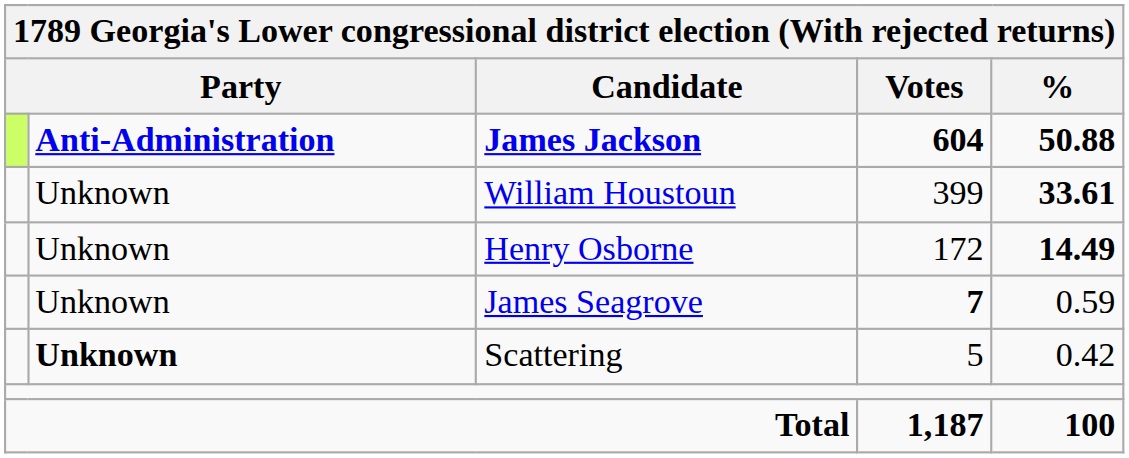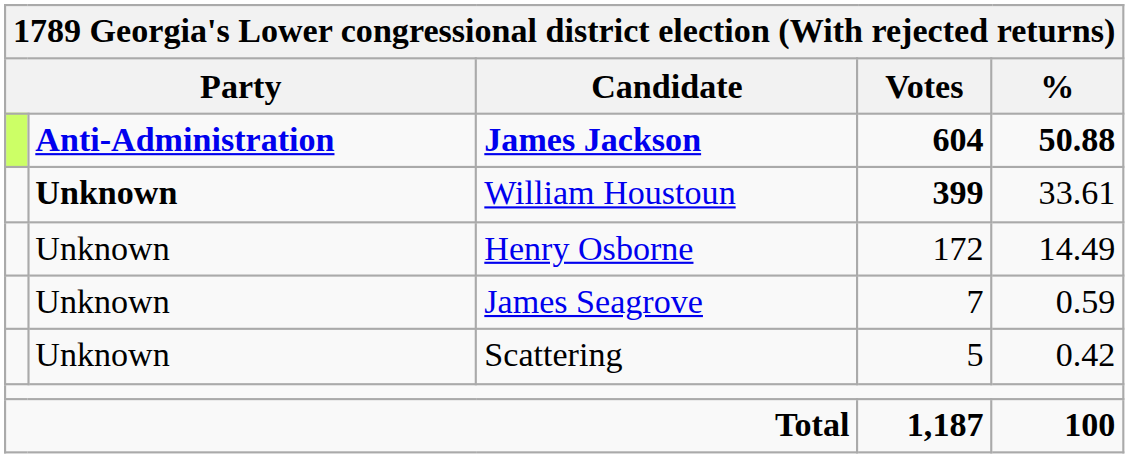(103, 193) normal -> (106, 193) bold
(958, 193) normal -> (958, 193) bold
(1077, 193) bold -> (1077, 193) normal
(1077, 247) bold -> (1077, 247) normal
(975, 301) bold -> (975, 301) normal
(106, 355) bold -> (103, 355) normal
